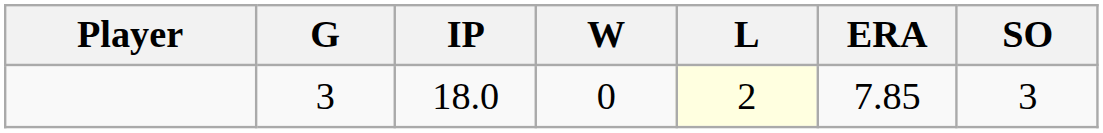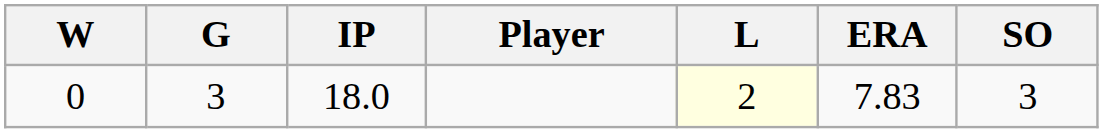columns swapped: (130, 34) <-> (606, 34)
(887, 95) 7.85 -> (887, 95) 7.83
